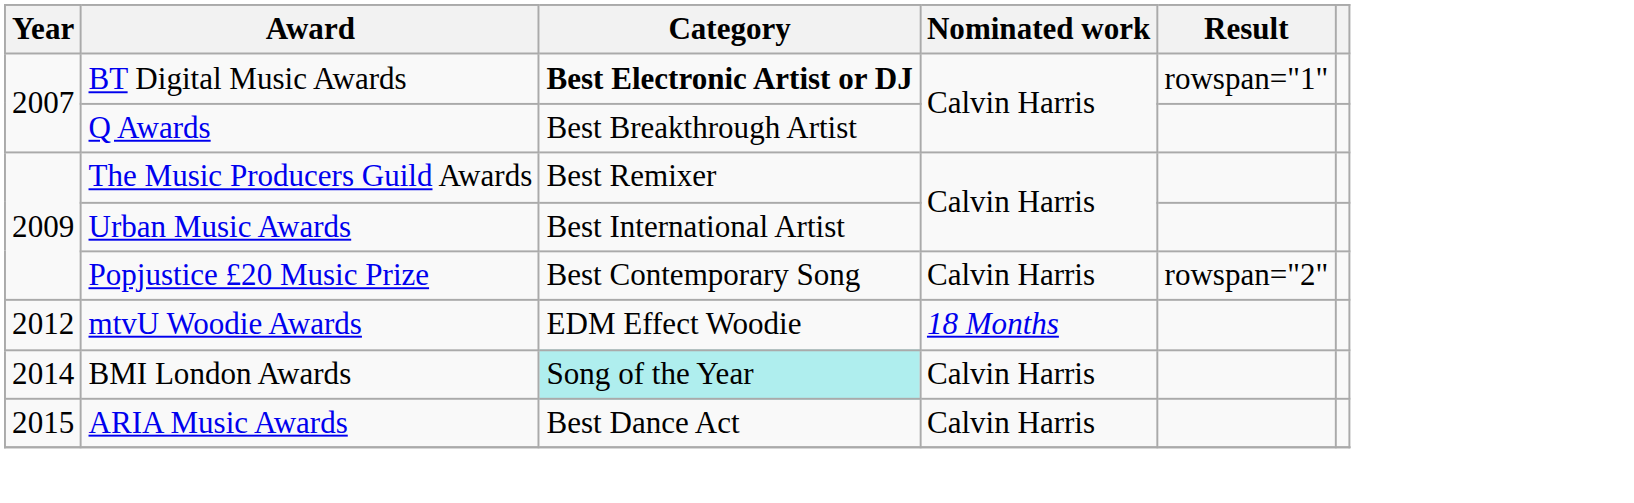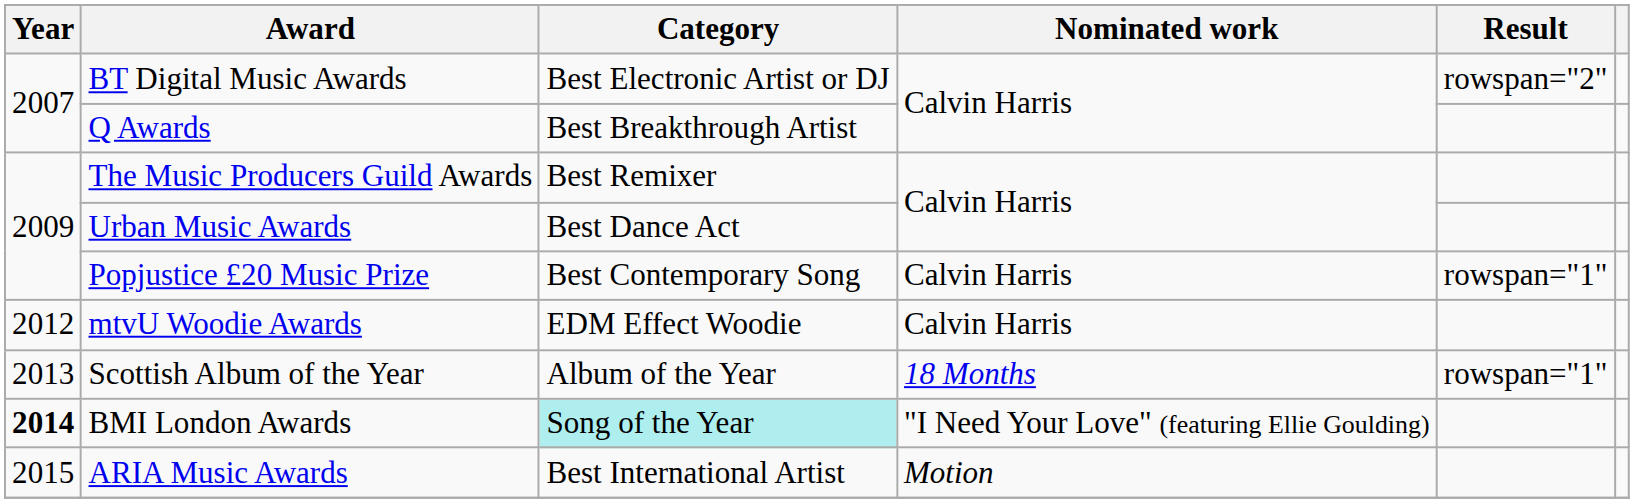(730, 78) bold -> (718, 78) normal
(1246, 78) rowspan="1" -> (1526, 78) rowspan="2"
(696, 226) Best International Artist -> (643, 226) Best Dance Act
(1246, 275) rowspan="2" -> (1526, 275) rowspan="1"
(993, 324) 18 Months -> (988, 324) Calvin Harris
+ row: (256, 373)
(43, 373) normal -> (43, 422) bold
(1011, 373) Calvin Harris -> (1167, 422) "I Need Your Love" (featuring Ellie Goulding)
(643, 422) Best Dance Act -> (696, 472) Best International Artist
(1011, 422) Calvin Harris -> (949, 472) Motion
